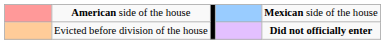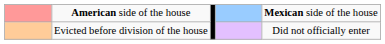(321, 30) bold -> (321, 30) normal
